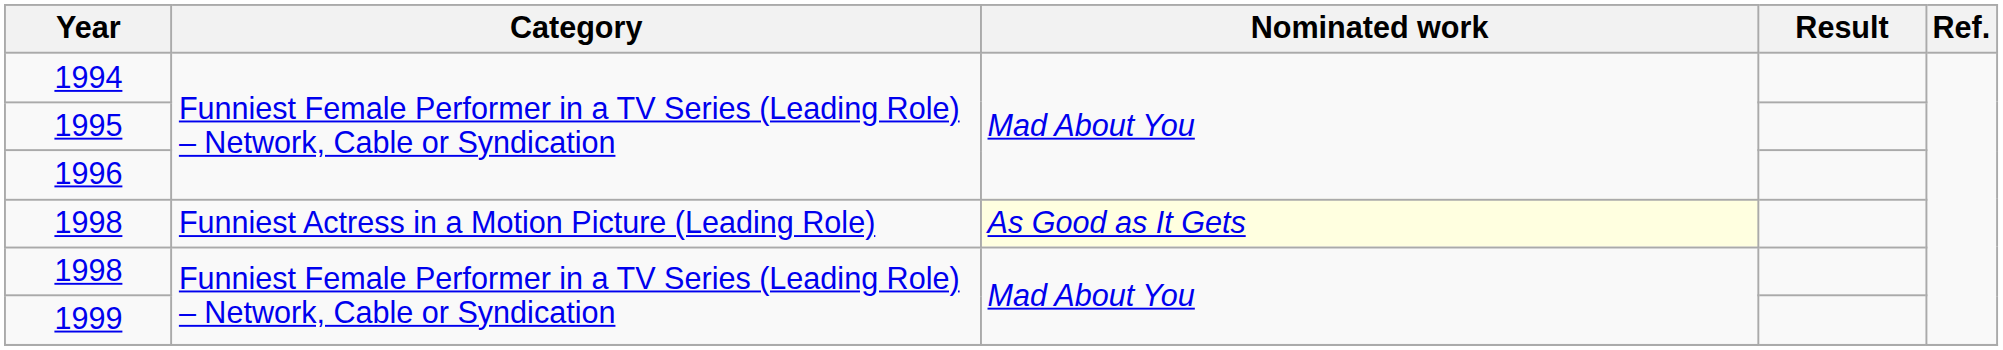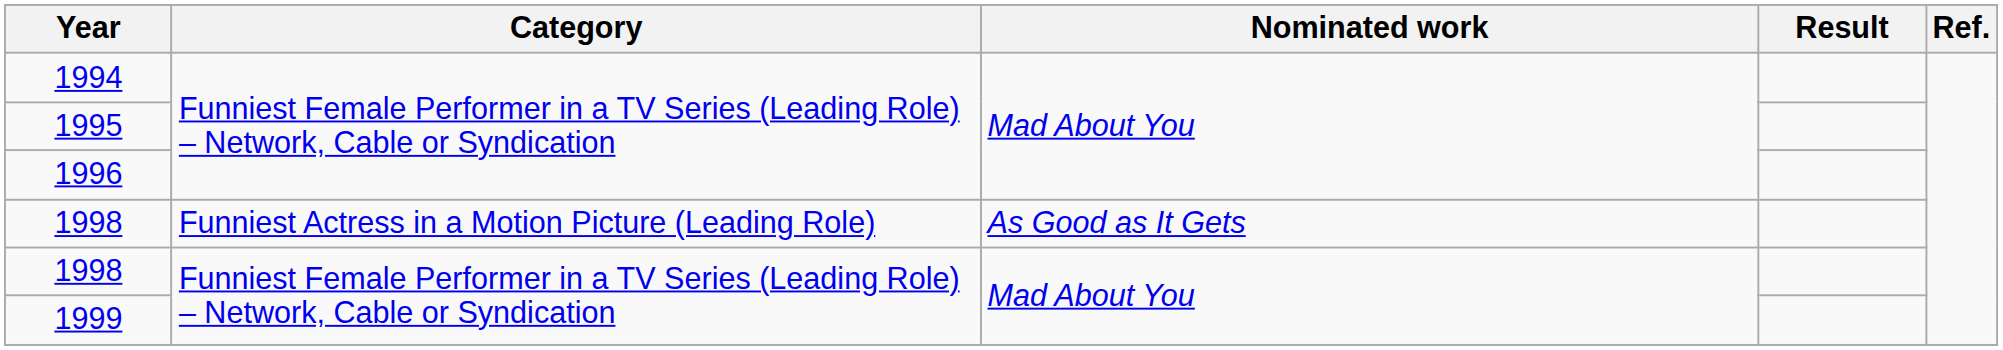(1117, 222) lightyellow background -> (1117, 222) no background
